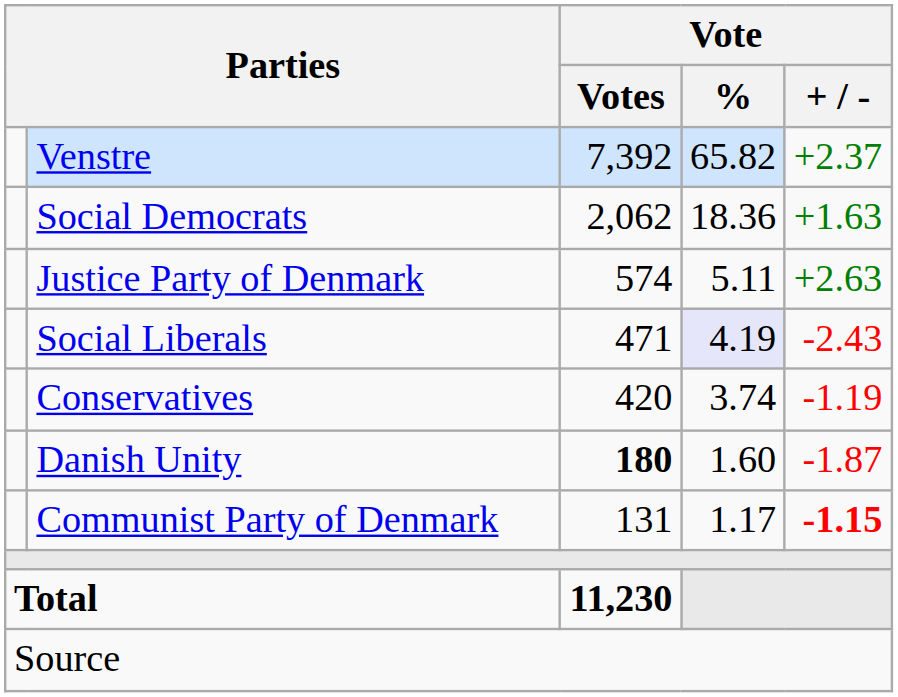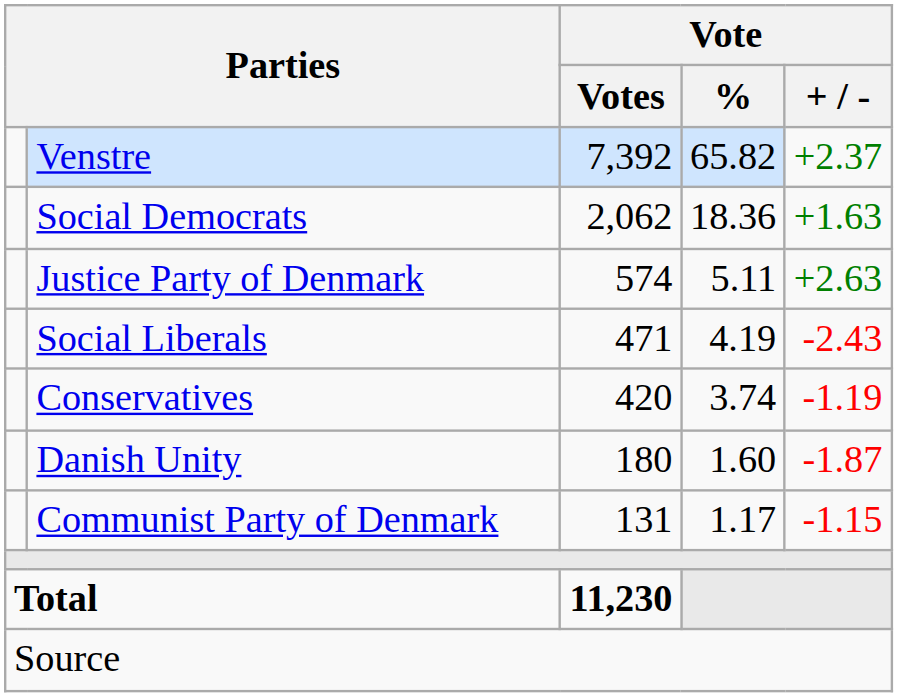(743, 338) lavender background -> (743, 338) no background
(644, 459) bold -> (644, 459) normal
(842, 519) bold -> (842, 519) normal
